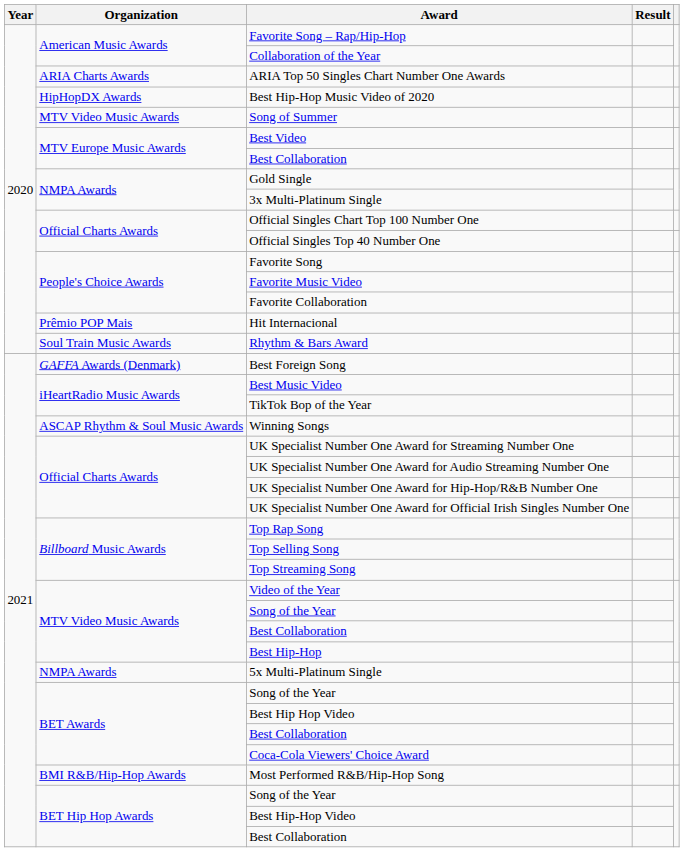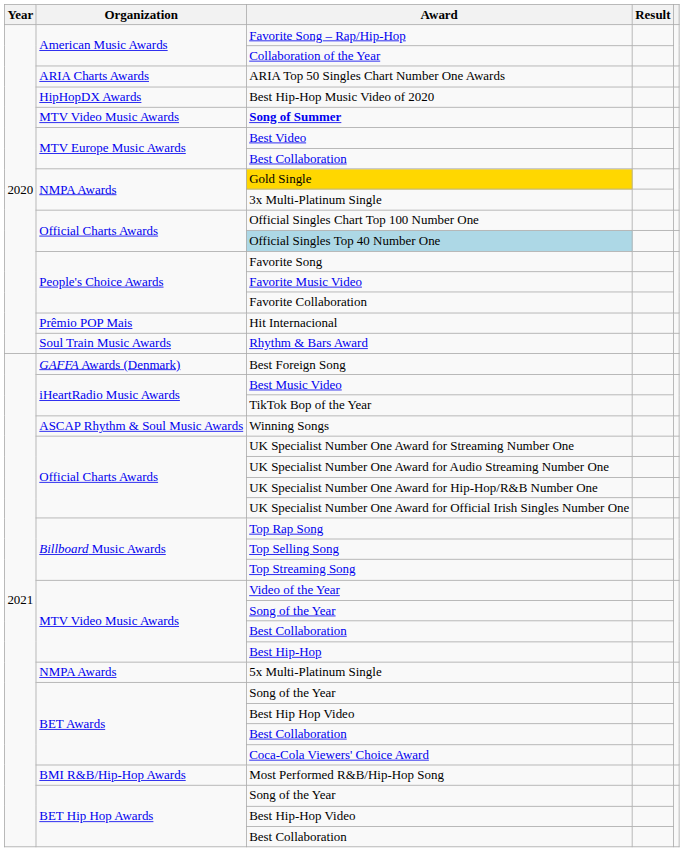(293, 117) normal -> (295, 117) bold
(280, 179) no background -> (280, 179) gold background
(345, 240) no background -> (345, 240) lightblue background
